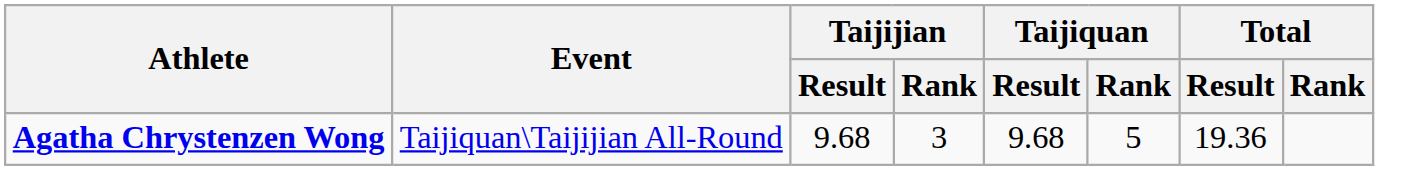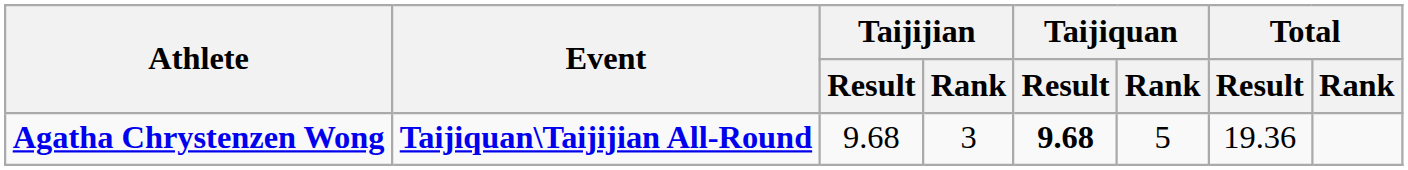(591, 138) normal -> (606, 138) bold
(1036, 138) normal -> (1066, 138) bold
